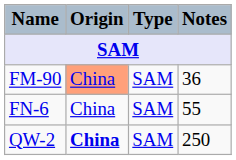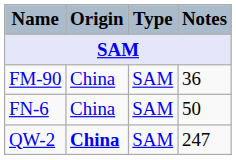(93, 79) lightsalmon background -> (93, 79) no background
(191, 109) 55 -> (191, 109) 50
(196, 139) 250 -> (196, 139) 247
